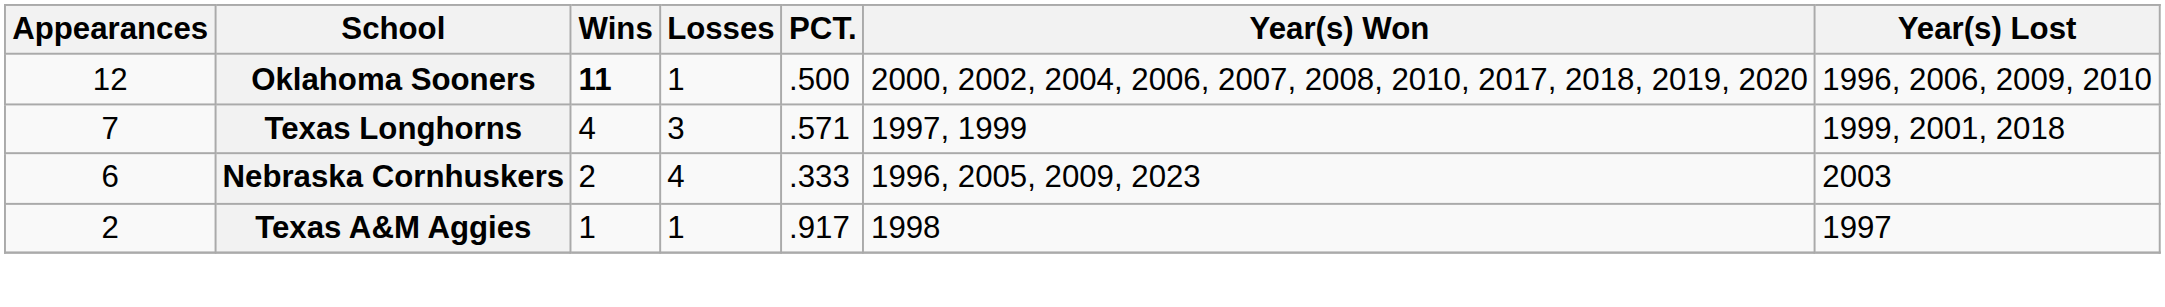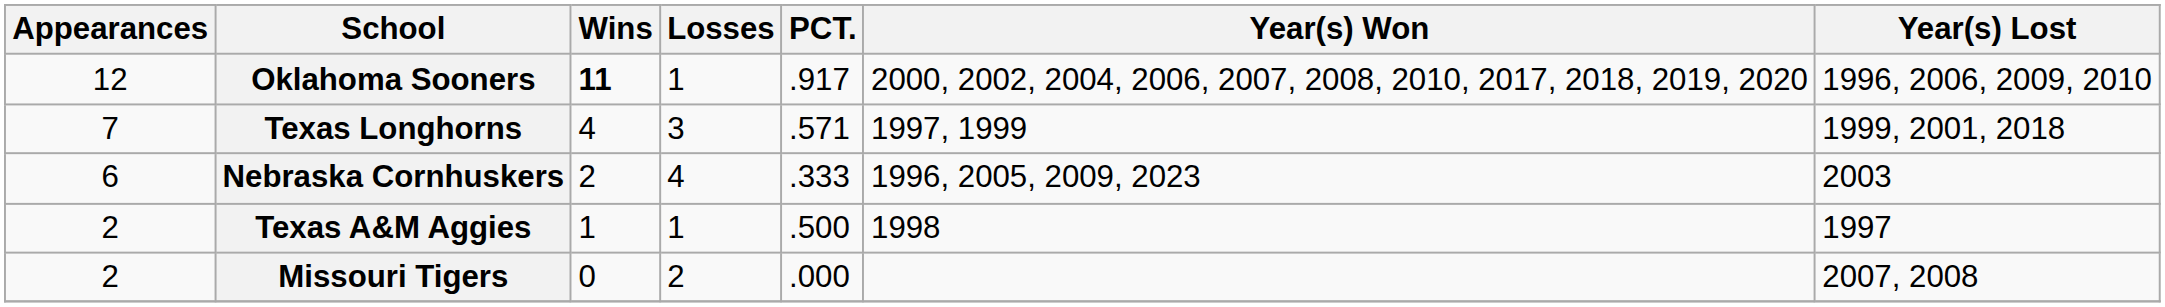(819, 78) .500 -> (819, 78) .917
(819, 227) .917 -> (819, 227) .500
+ row: (393, 276)
